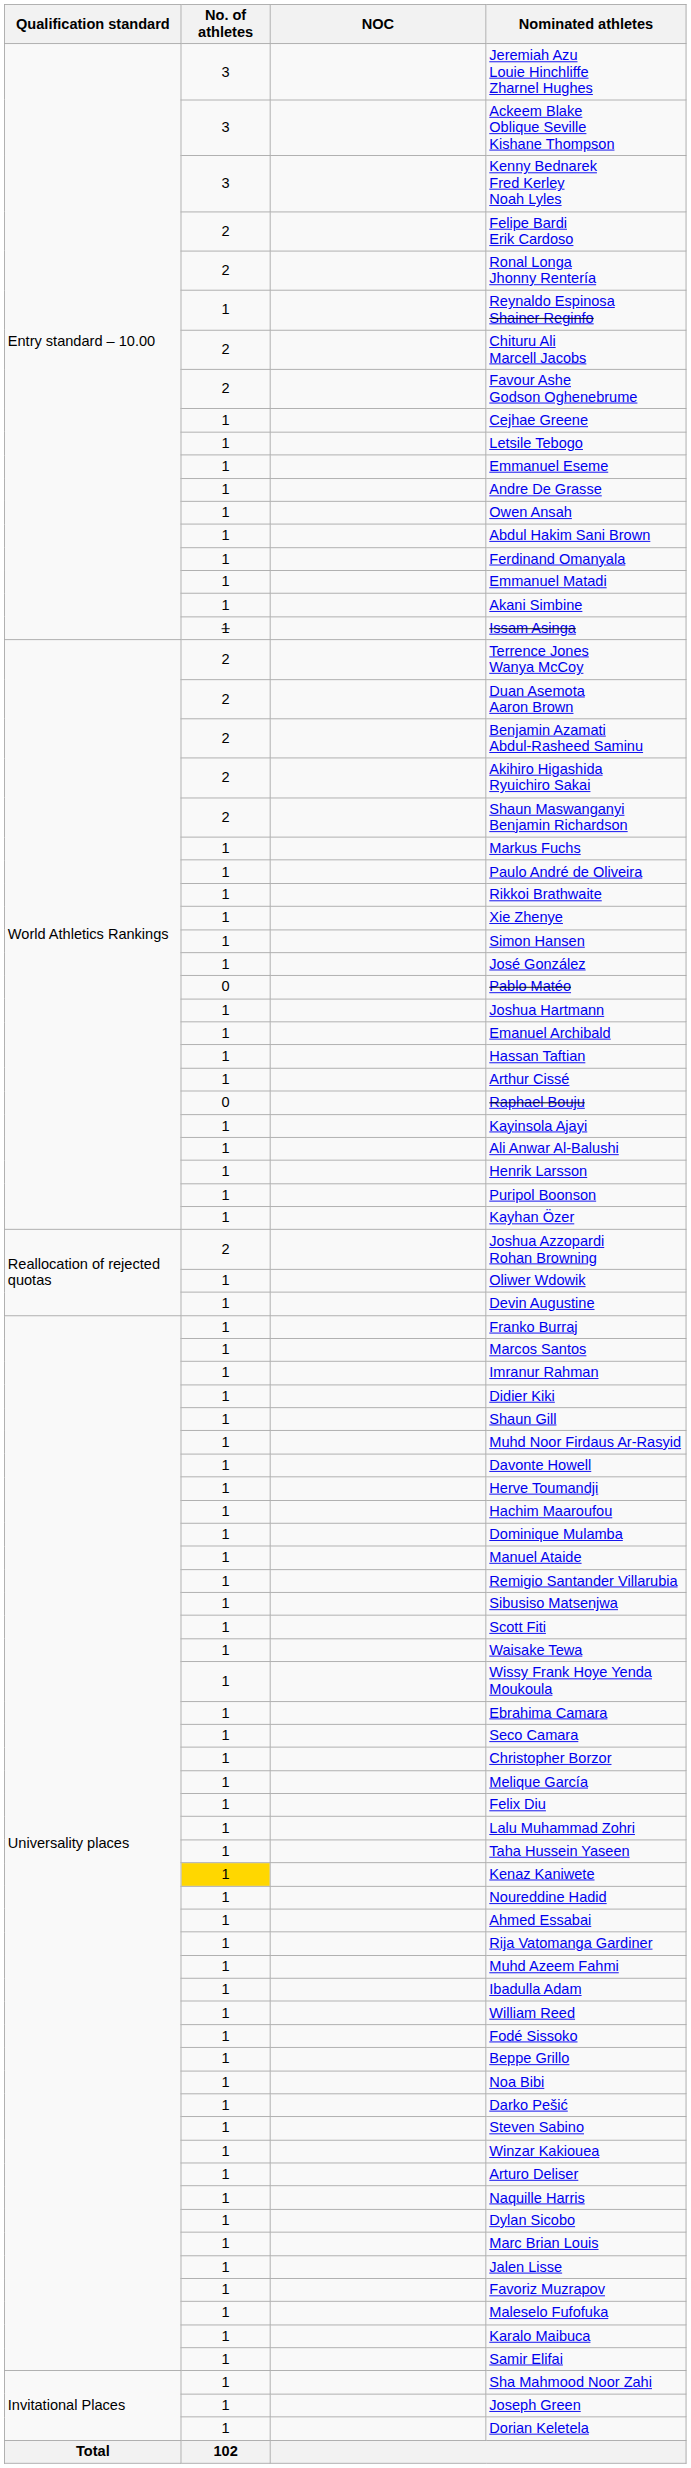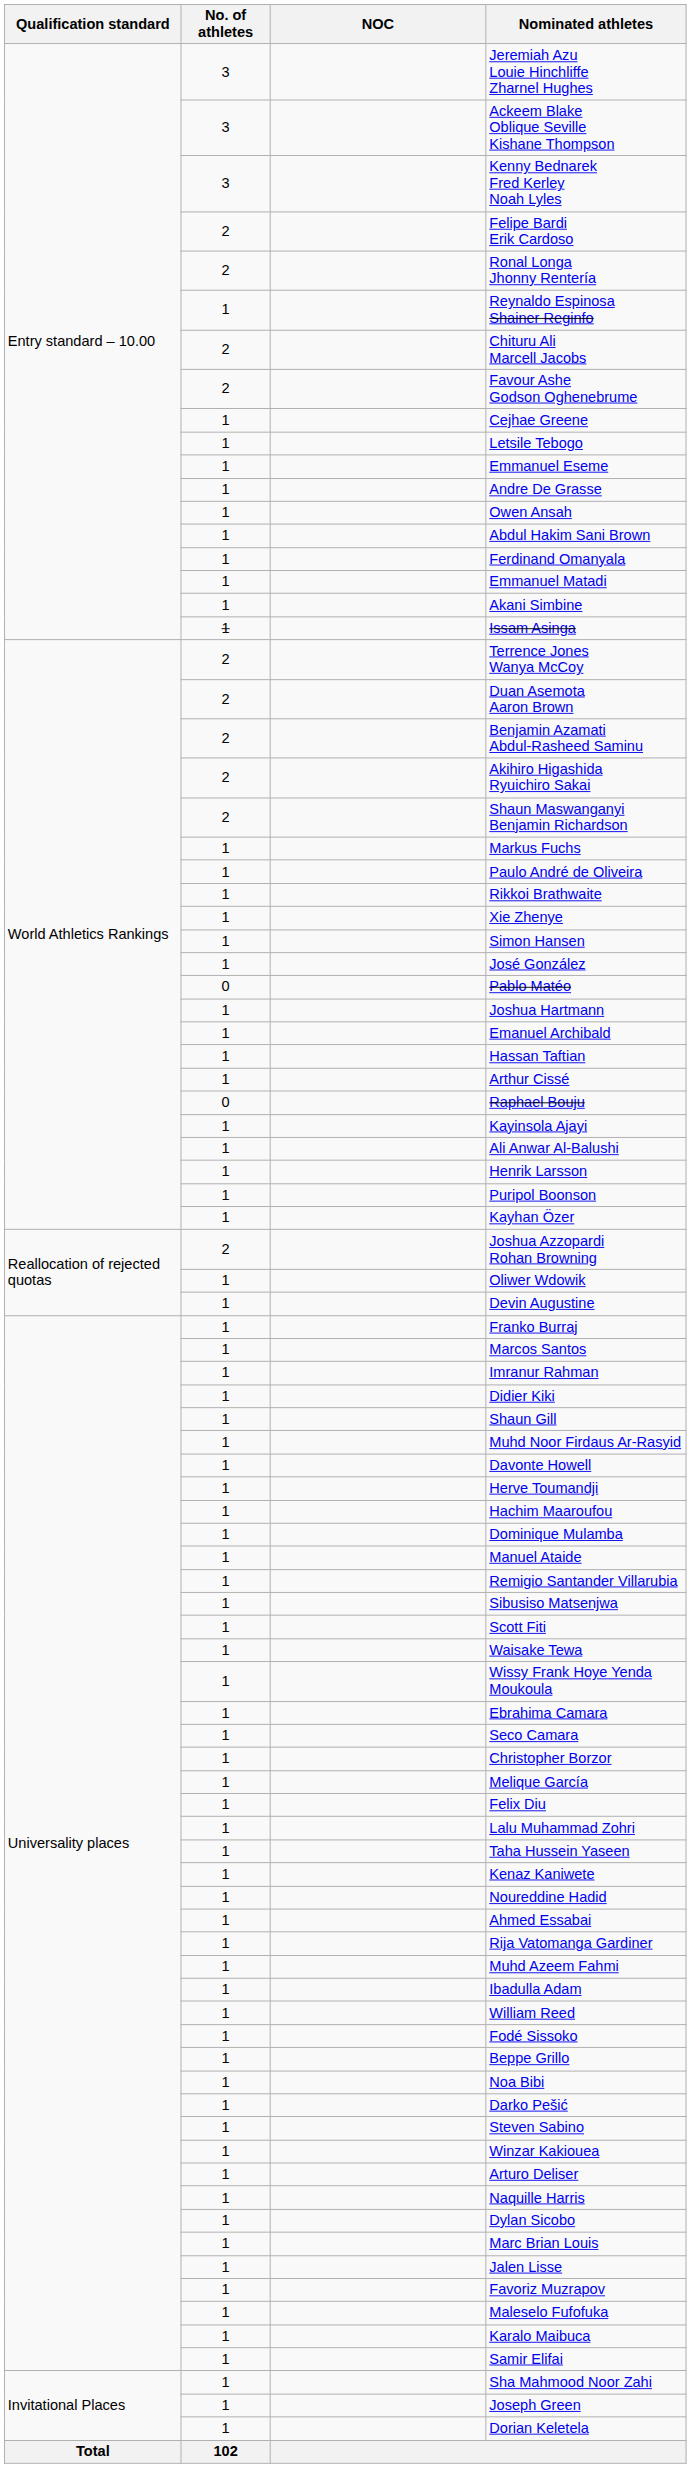(226, 1874) gold background -> (226, 1874) no background
